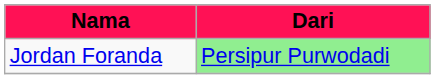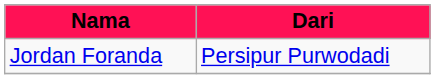(295, 55) lightgreen background -> (295, 55) no background
